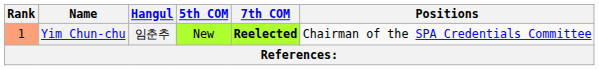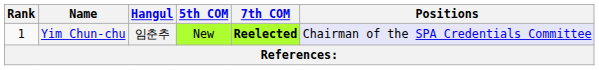(21, 34) lightsalmon background -> (21, 34) no background
(447, 34) no background -> (447, 34) lavender background
